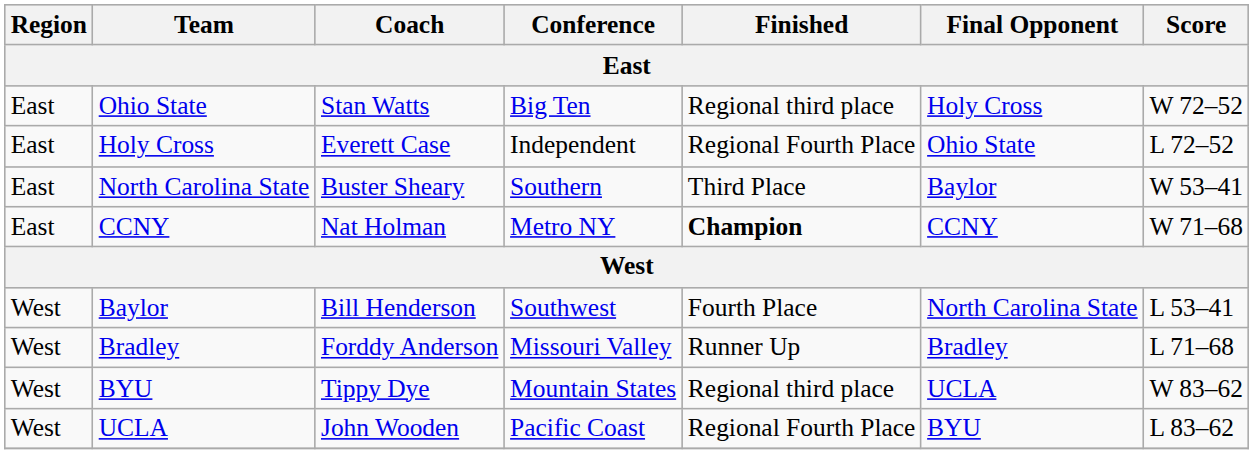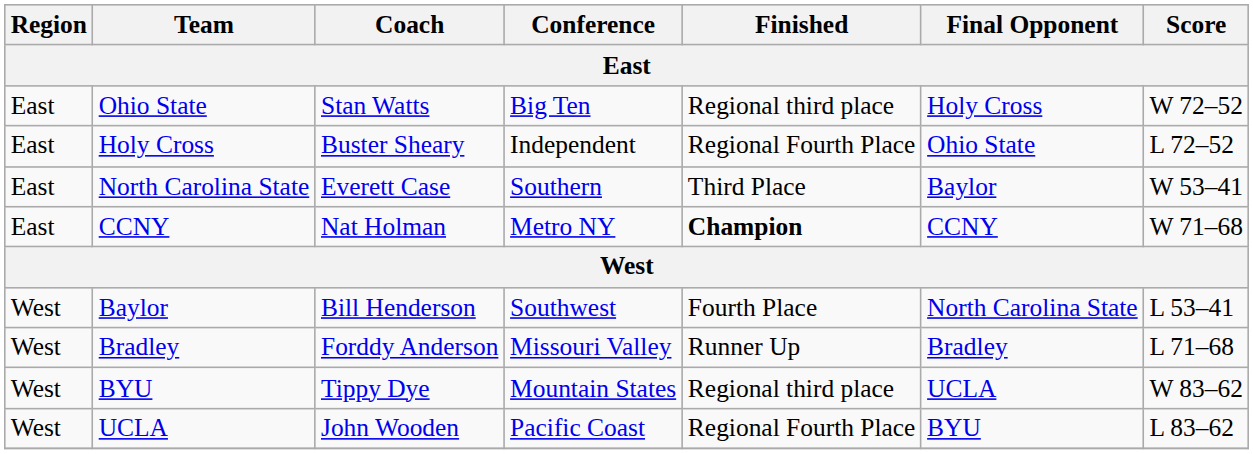(386, 145) Everett Case -> (393, 145) Buster Sheary
(393, 186) Buster Sheary -> (386, 186) Everett Case
